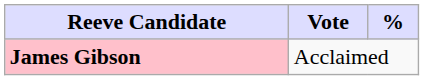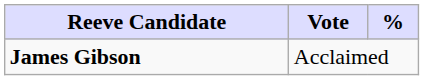(75, 56) pink background -> (75, 56) no background
